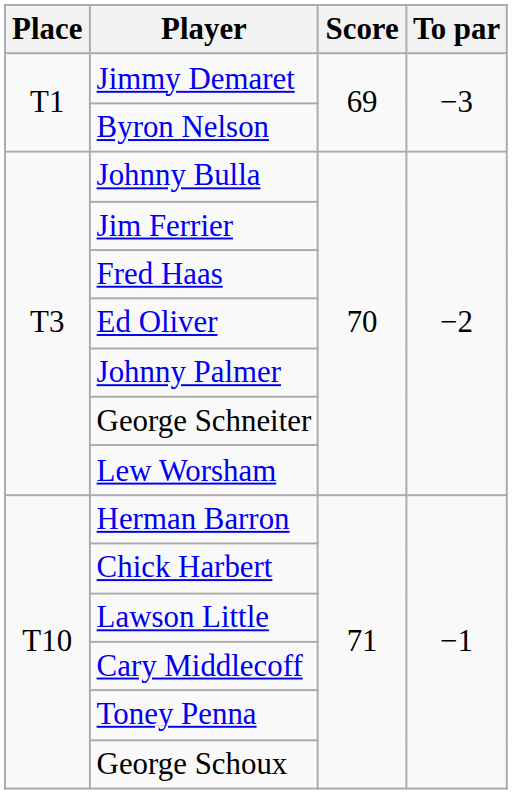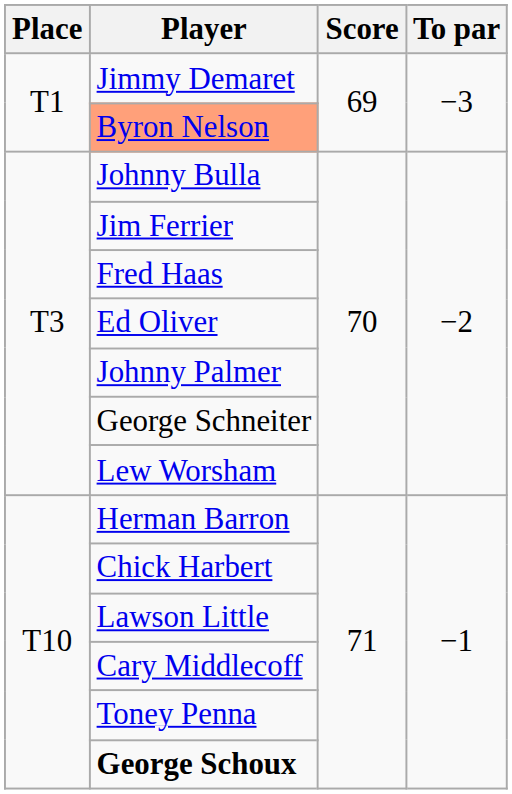(183, 126) no background -> (183, 126) lightsalmon background
(192, 763) normal -> (197, 763) bold
